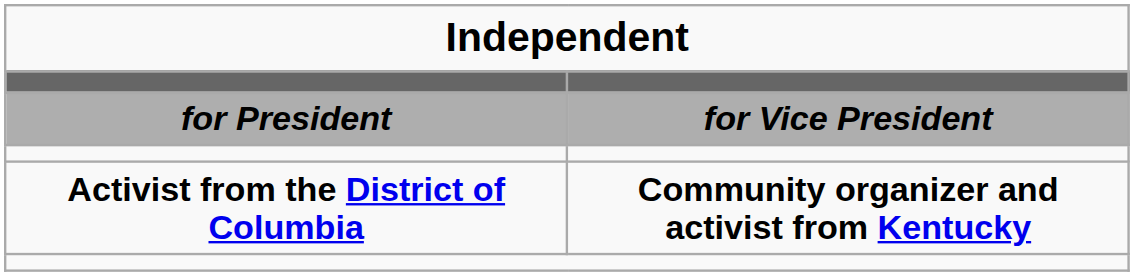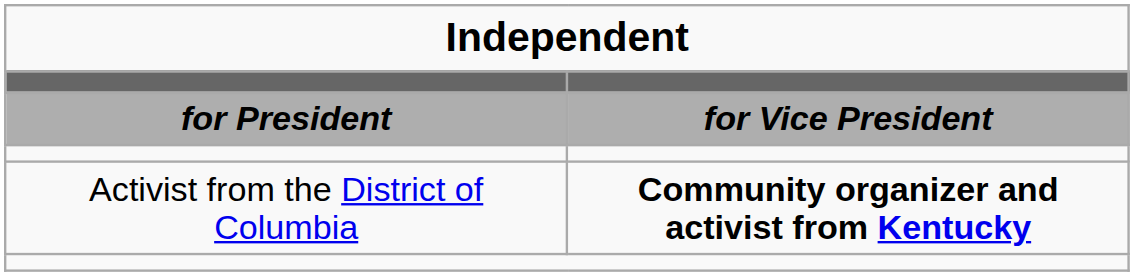(286, 208) bold -> (286, 208) normal
